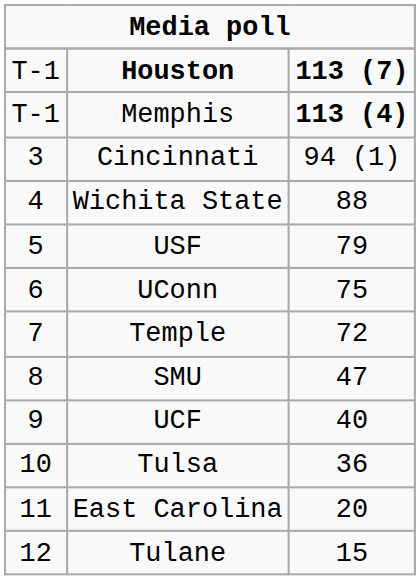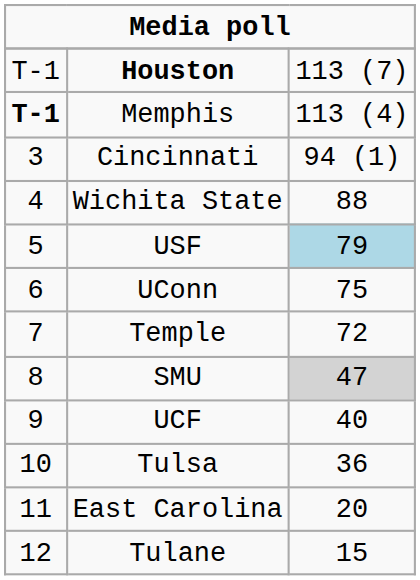(352, 71) bold -> (352, 71) normal
(36, 115) normal -> (36, 115) bold
(352, 115) bold -> (352, 115) normal
(352, 246) no background -> (352, 246) lightblue background
(352, 378) no background -> (352, 378) lightgrey background
